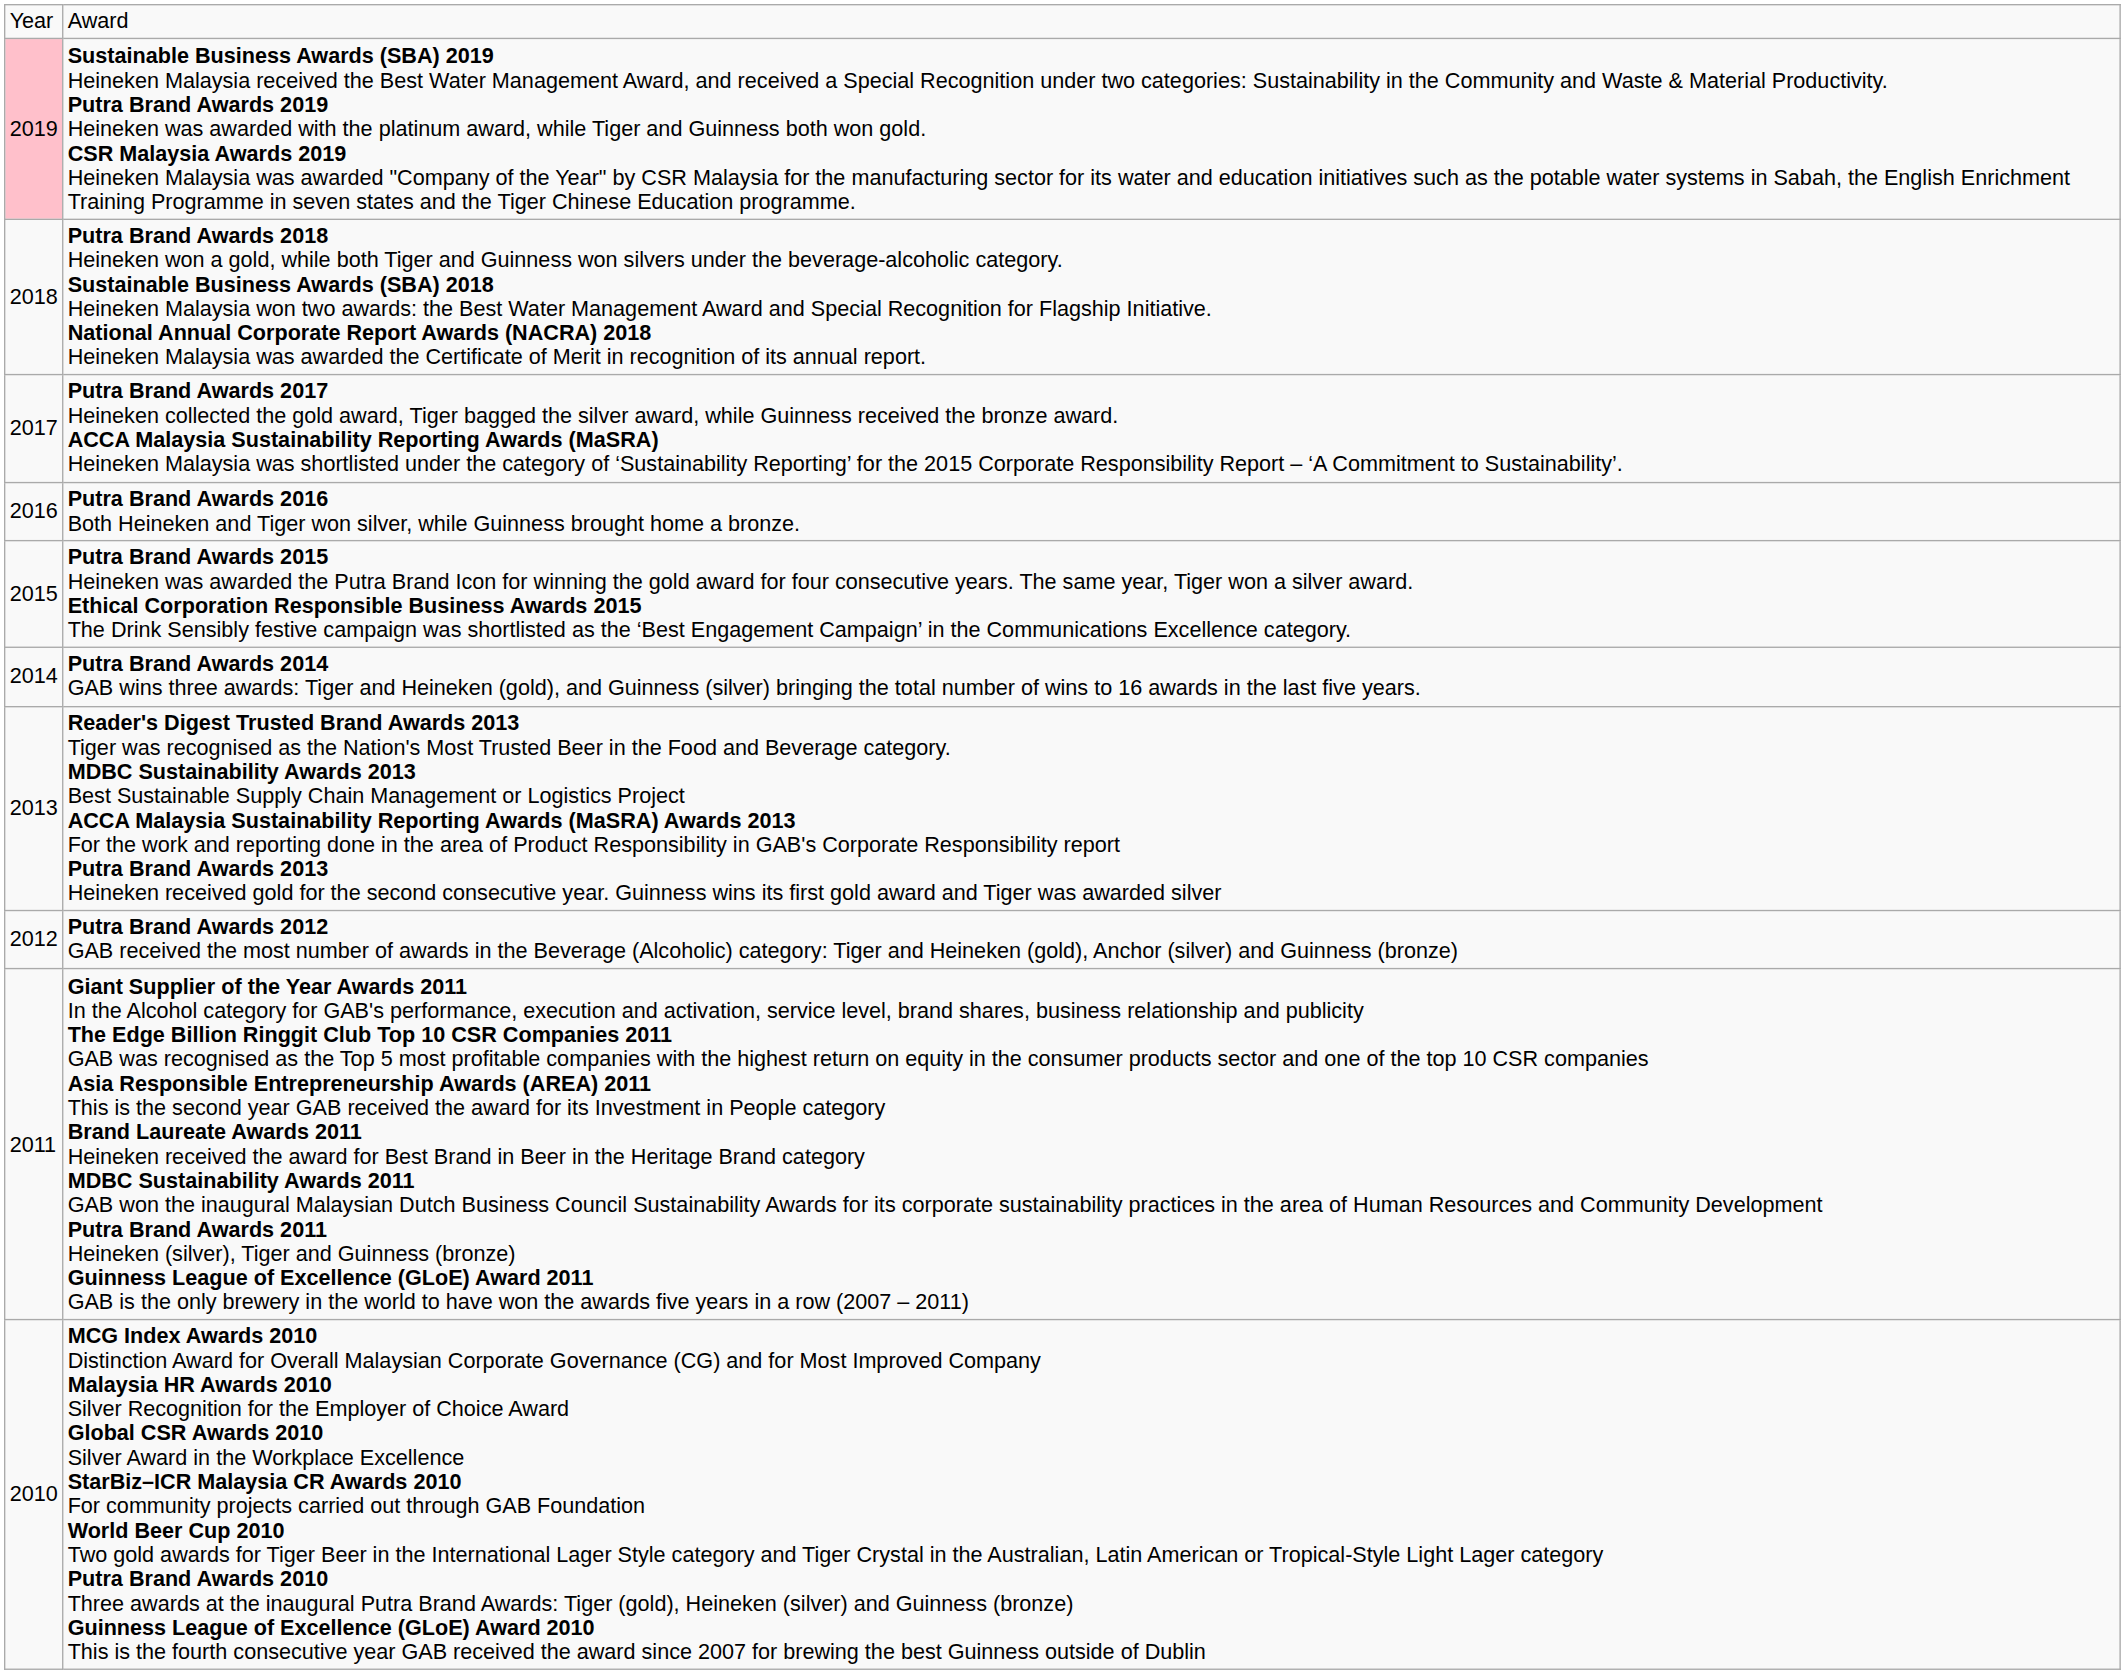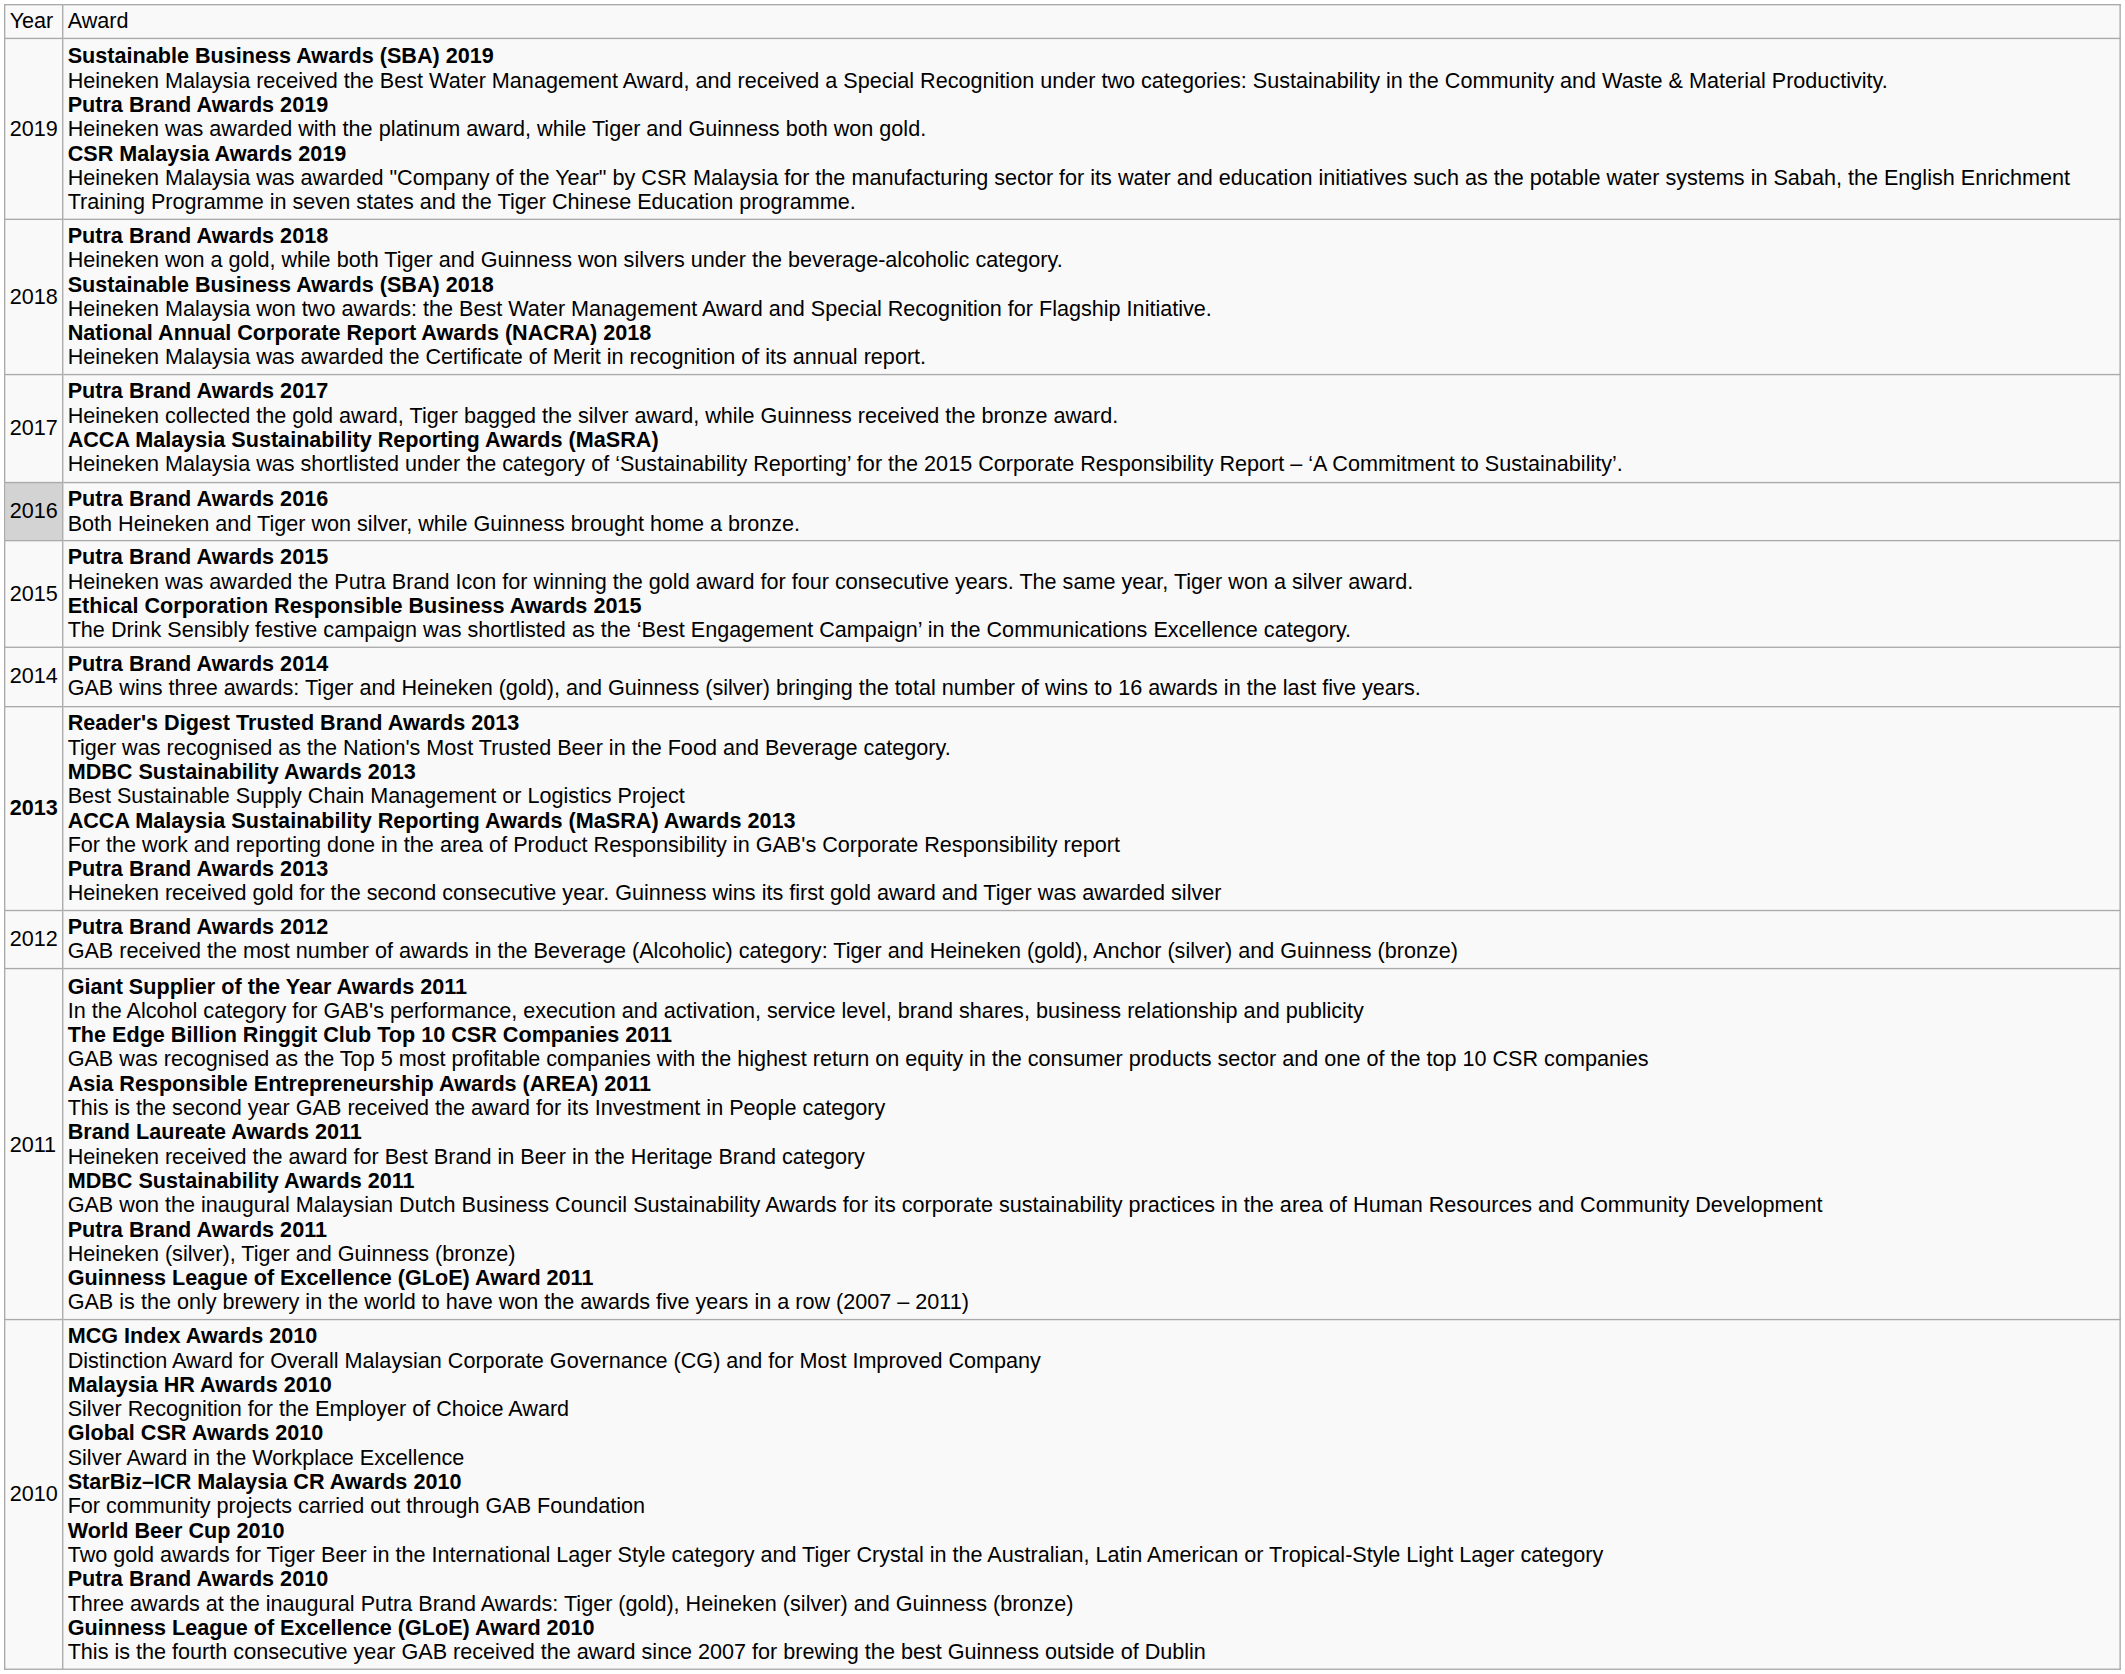(34, 128) pink background -> (34, 128) no background
(34, 511) no background -> (34, 511) lightgrey background
(34, 808) normal -> (34, 808) bold
